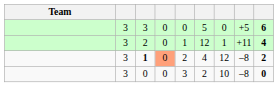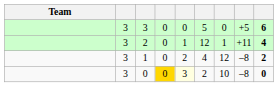(145, 58) bold -> (145, 58) normal
(165, 58) lightsalmon background -> (165, 58) no background
(165, 74) no background -> (165, 74) gold background
(185, 74) no background -> (185, 74) lightyellow background
